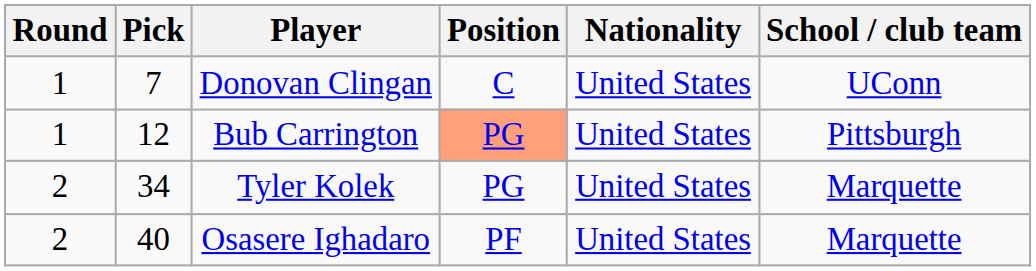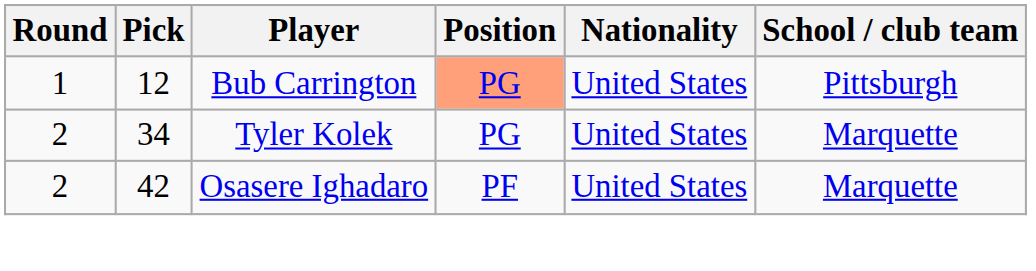- row: (316, 82)
(153, 238) 40 -> (153, 186) 42
